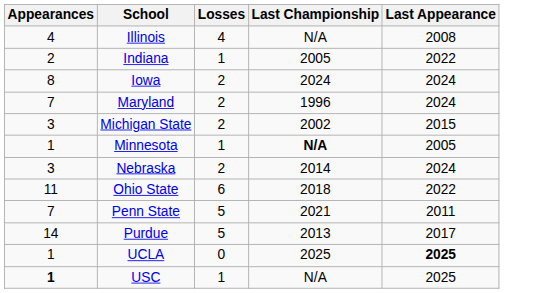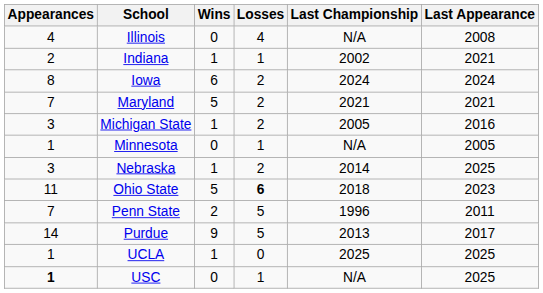+ column: (214, 15)
(315, 59) 2005 -> (354, 59) 2002
(441, 59) 2022 -> (480, 59) 2021
(315, 102) 1996 -> (354, 102) 2021
(441, 102) 2024 -> (480, 102) 2021
(315, 124) 2002 -> (354, 124) 2005
(441, 124) 2015 -> (480, 124) 2016
(315, 146) bold -> (354, 146) normal
(441, 168) 2024 -> (480, 168) 2025
(221, 189) normal -> (261, 189) bold
(441, 189) 2022 -> (480, 189) 2023
(315, 211) 2021 -> (354, 211) 1996
(441, 255) bold -> (480, 255) normal
